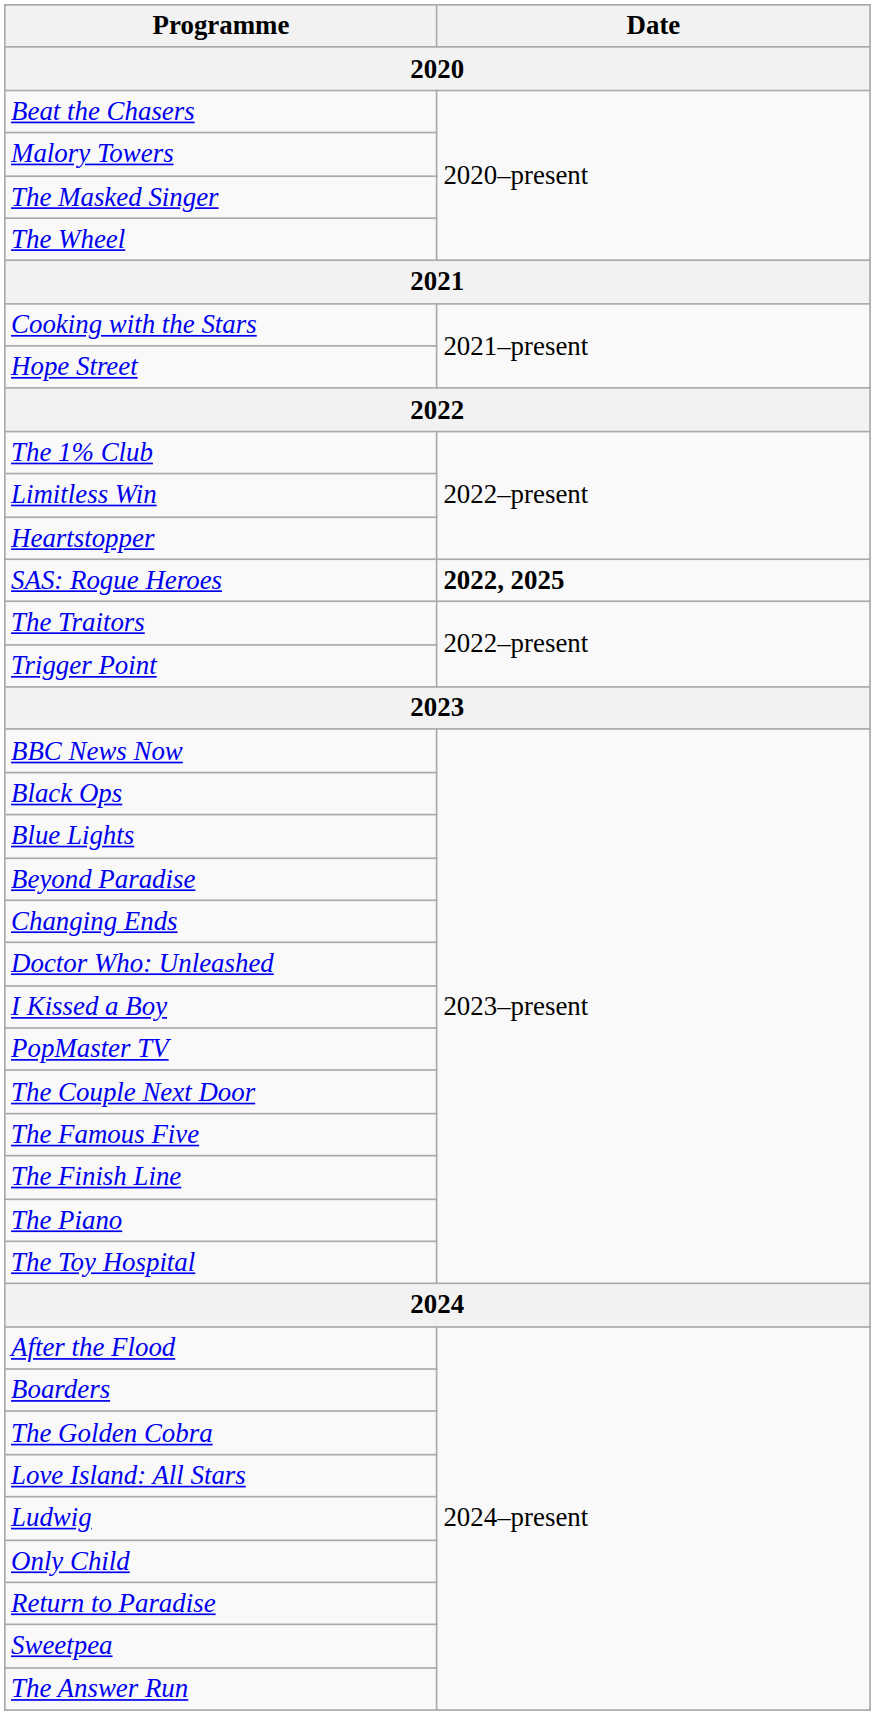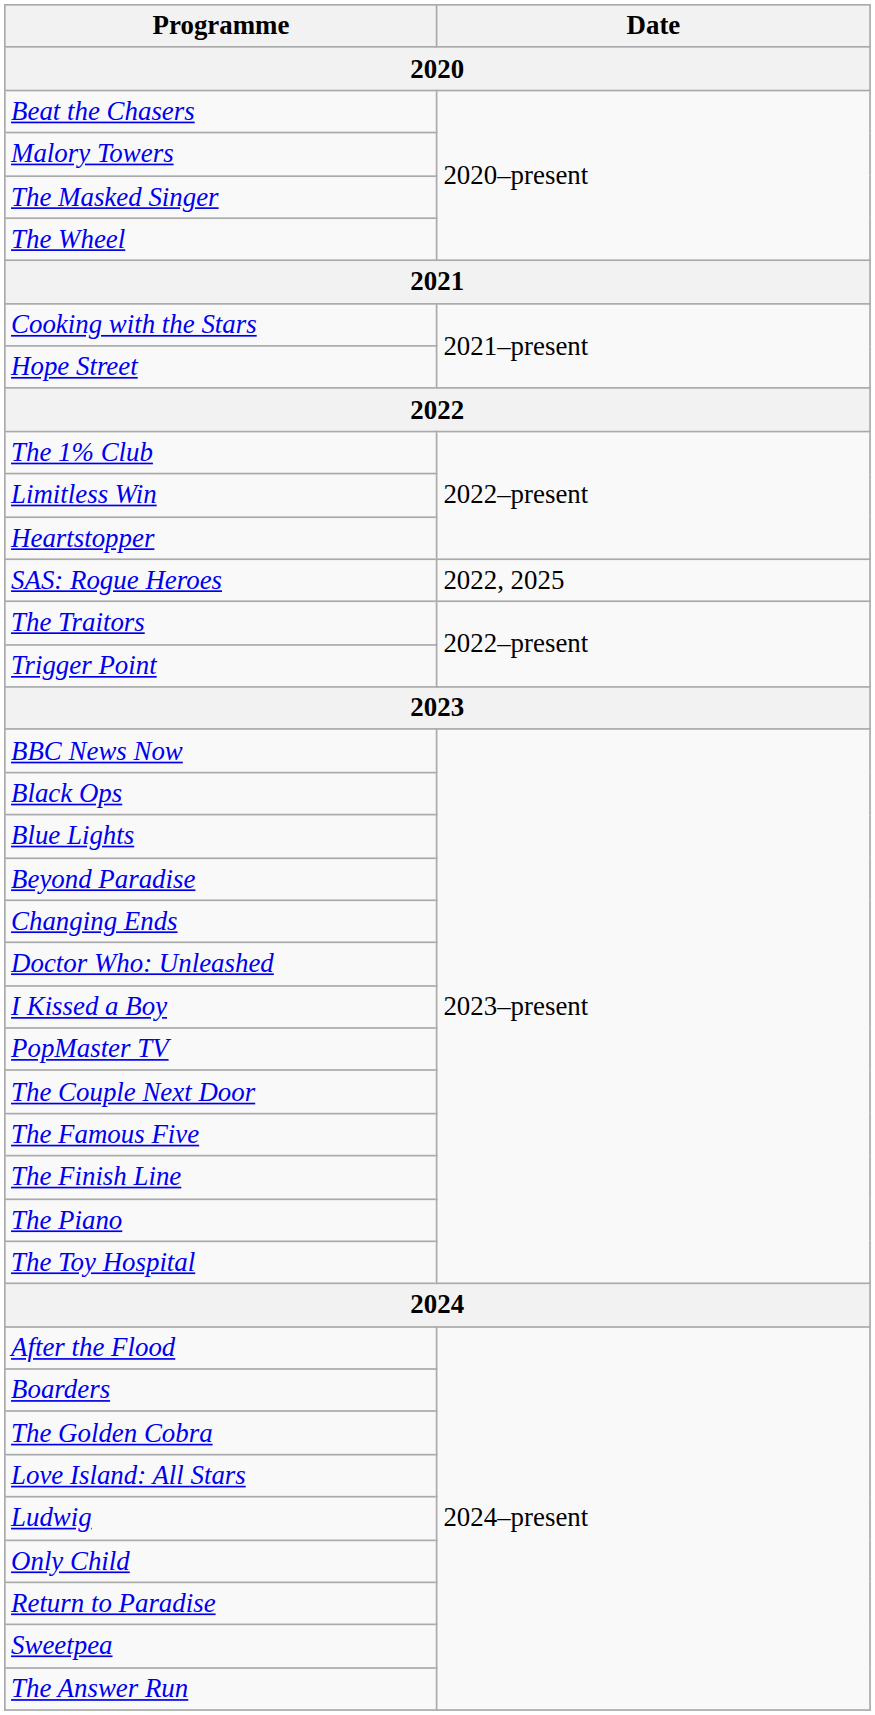(504, 580) bold -> (504, 580) normal
